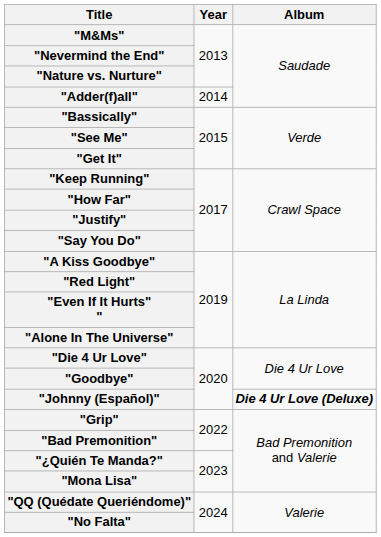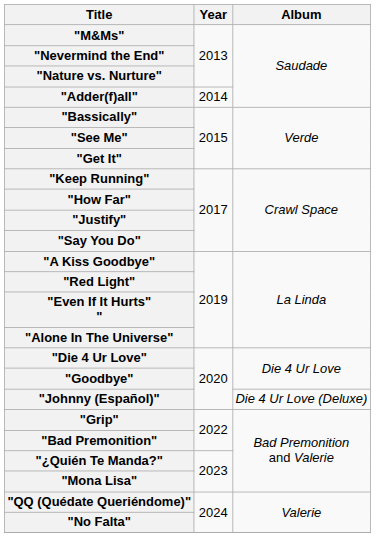(304, 399) bold -> (301, 399) normal
